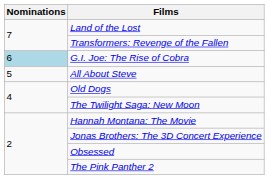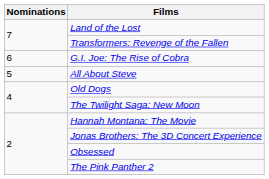(9, 58) lightblue background -> (9, 58) no background
